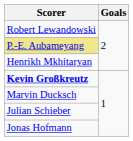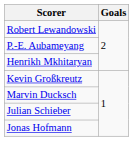(45, 45) khaki background -> (45, 45) no background
(47, 78) bold -> (44, 78) normal
